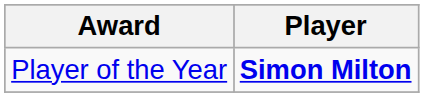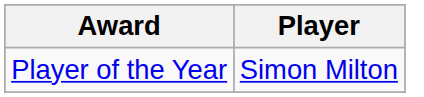(326, 69) bold -> (319, 69) normal
